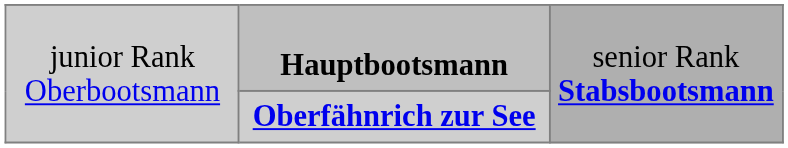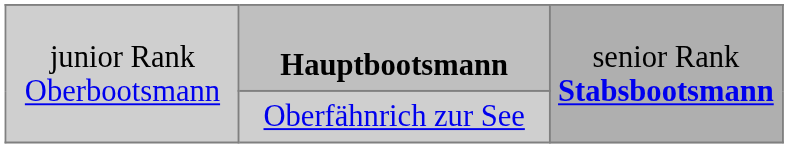(394, 116) bold -> (394, 116) normal
